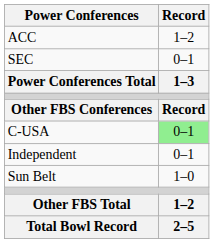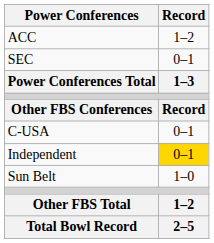(184, 132) lightgreen background -> (184, 132) no background
(184, 154) no background -> (184, 154) gold background
